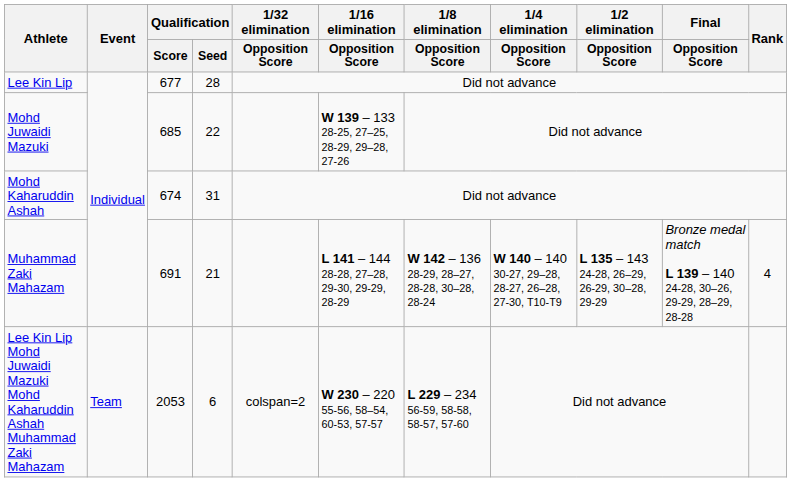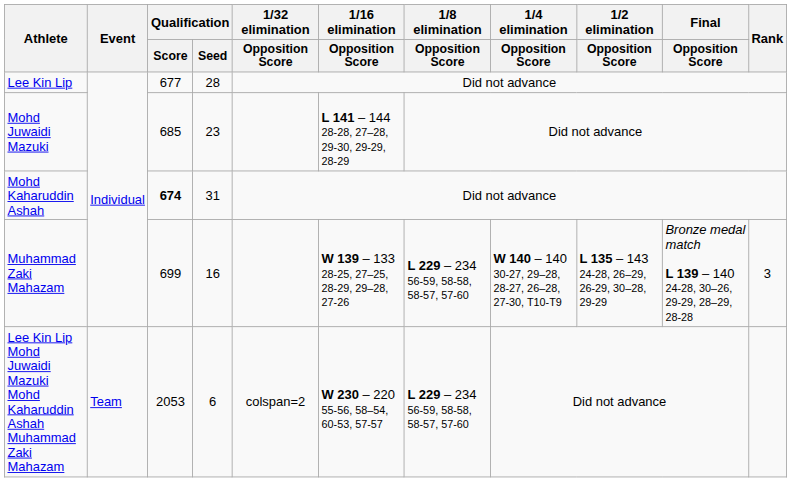(213, 132) 22 -> (213, 132) 23
(358, 139) W 139 – 133 28-25, 27–25, 28-29, 29–28, 27-26 -> (356, 139) L 141 – 144 28-28, 27–28, 29-30, 29-29, 28-29
(170, 196) normal -> (170, 196) bold
(170, 274) 691 -> (170, 274) 699
(213, 274) 21 -> (213, 274) 16
(356, 281) L 141 – 144 28-28, 27–28, 29-30, 29-29, 28-29 -> (358, 281) W 139 – 133 28-25, 27–25, 28-29, 29–28, 27-26
(444, 281) W 142 – 136 28-29, 28–27, 28-28, 30–28, 28-24 -> (442, 281) L 229 – 234 56-59, 58-58, 58-57, 57-60
(767, 274) 4 -> (767, 274) 3
